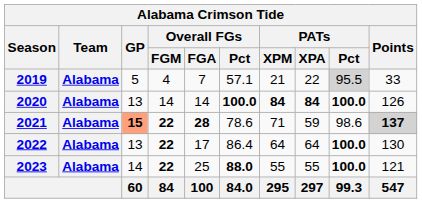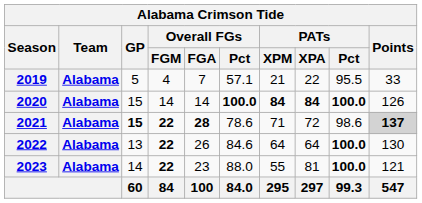(349, 79) lightgrey background -> (349, 79) no background
(135, 101) 13 -> (135, 101) 15
(135, 123) lightsalmon background -> (135, 123) no background
(312, 123) 59 -> (312, 123) 72
(202, 144) 17 -> (202, 144) 26
(240, 144) 86.4 -> (240, 144) 84.6
(202, 166) 25 -> (202, 166) 23
(240, 166) bold -> (240, 166) normal
(312, 166) 55 -> (312, 166) 81
